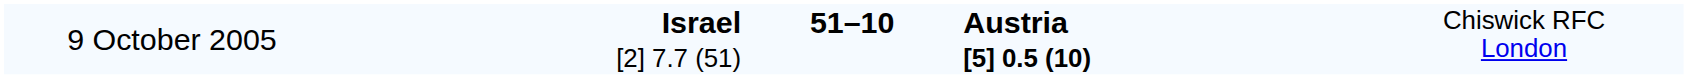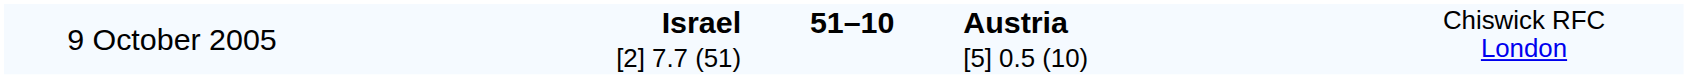(1027, 58) bold -> (1026, 58) normal
